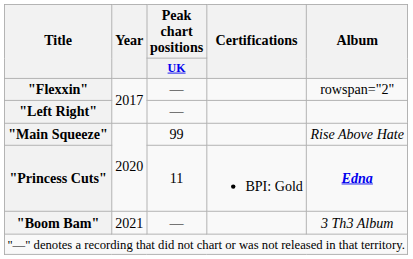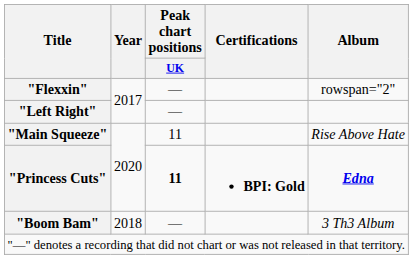(177, 134) 99 -> (175, 134) 11
(177, 178) normal -> (175, 178) bold
(257, 186) normal -> (257, 186) bold
(129, 222) 2021 -> (128, 222) 2018
